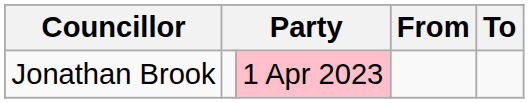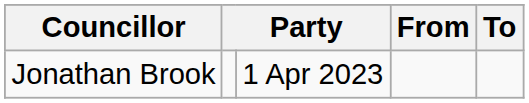(313, 73) pink background -> (313, 73) no background
